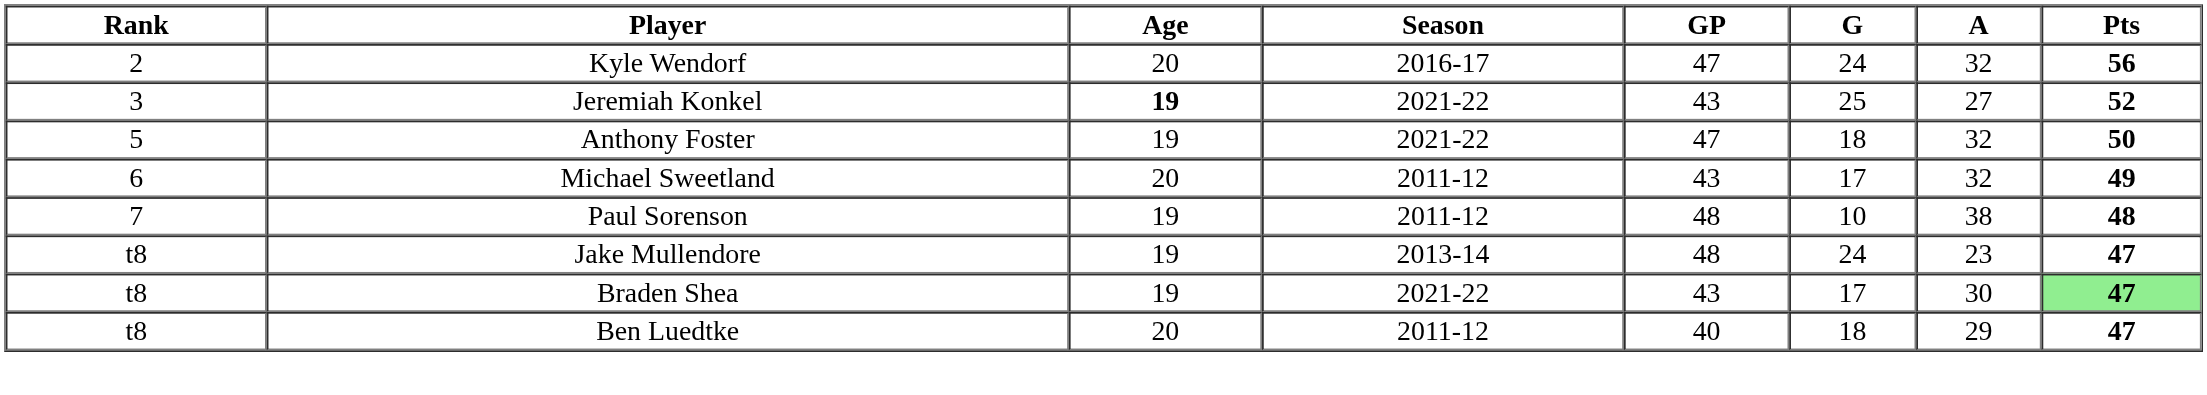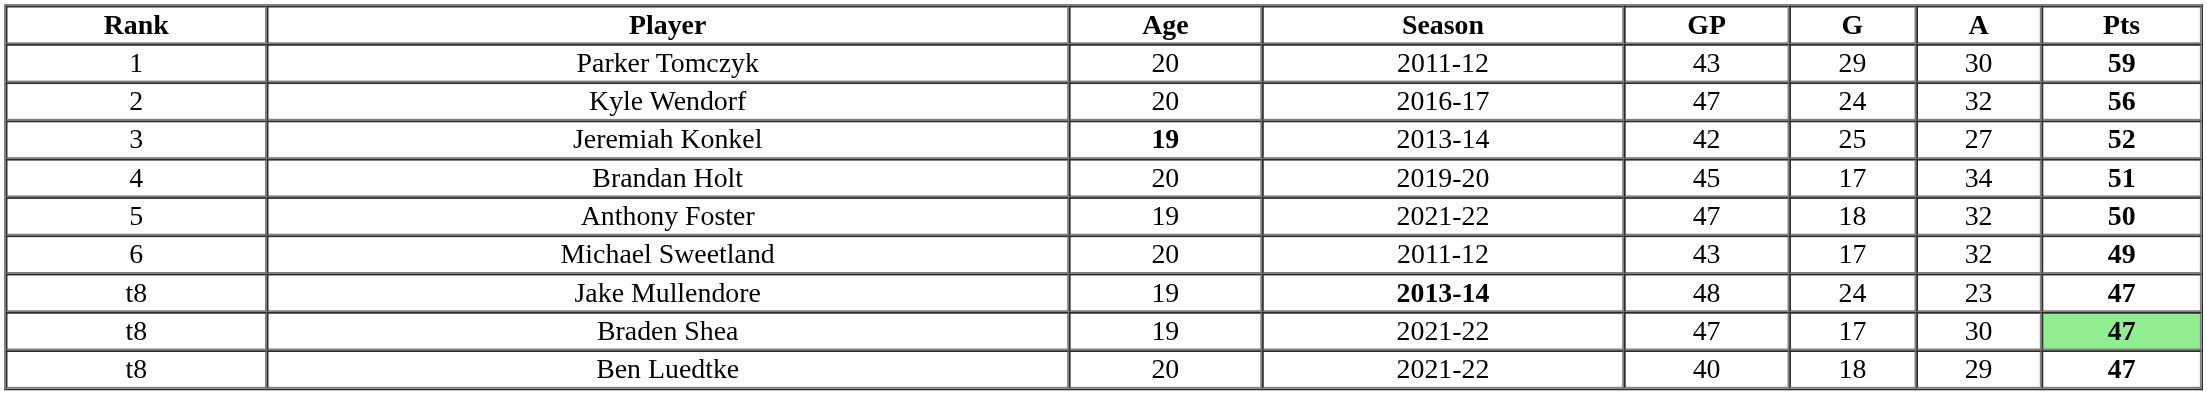+ row: (668, 62)
(1443, 101) 2021-22 -> (1443, 139) 2013-14
(1707, 101) 43 -> (1707, 139) 42
+ row: (668, 177)
- row: (668, 215)
(1443, 254) normal -> (1443, 292) bold
(1707, 292) 43 -> (1707, 330) 47
(1443, 330) 2011-12 -> (1443, 369) 2021-22
